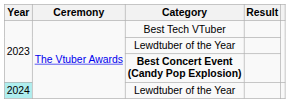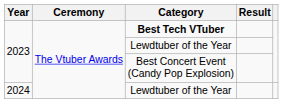(185, 29) normal -> (181, 29) bold
(185, 68) bold -> (181, 68) normal
(18, 90) paleturquoise background -> (18, 90) no background
